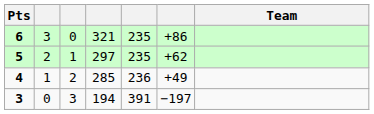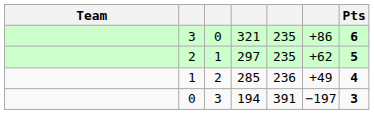columns swapped: (282, 15) <-> (19, 15)
